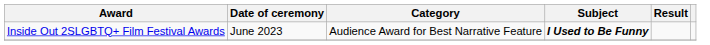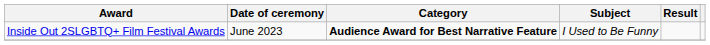(436, 31) normal -> (443, 31) bold
(598, 31) bold -> (610, 31) normal
